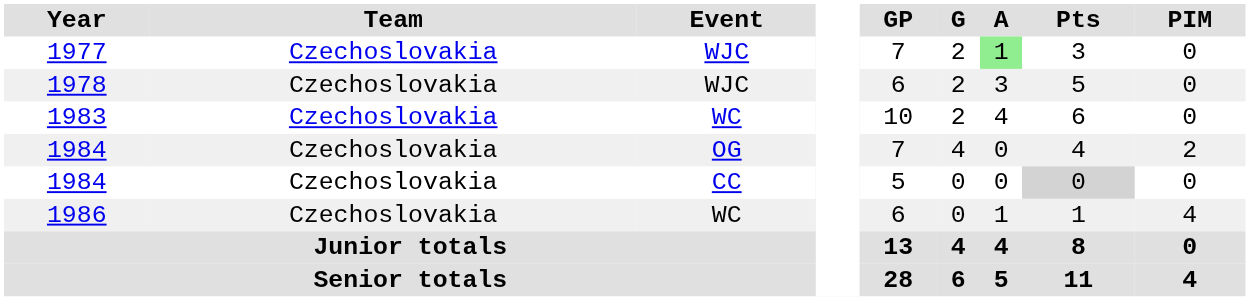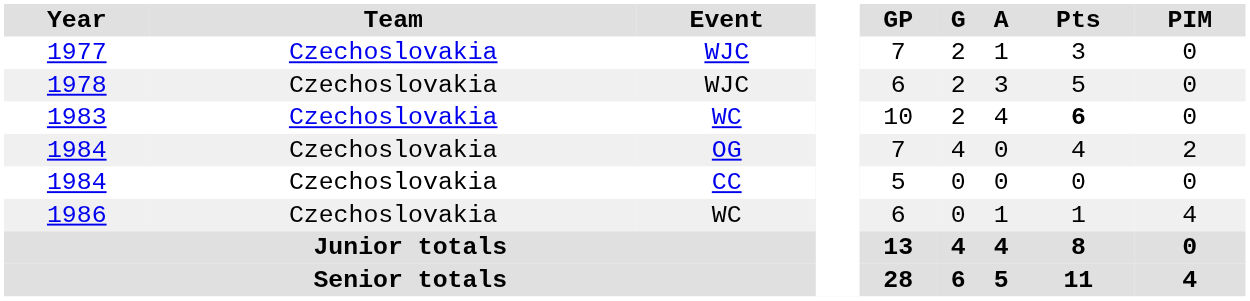(1001, 53) lightgreen background -> (1001, 53) no background
(1078, 118) normal -> (1078, 118) bold
(1078, 183) lightgrey background -> (1078, 183) no background
